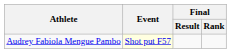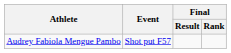(148, 41) lightyellow background -> (148, 41) no background
